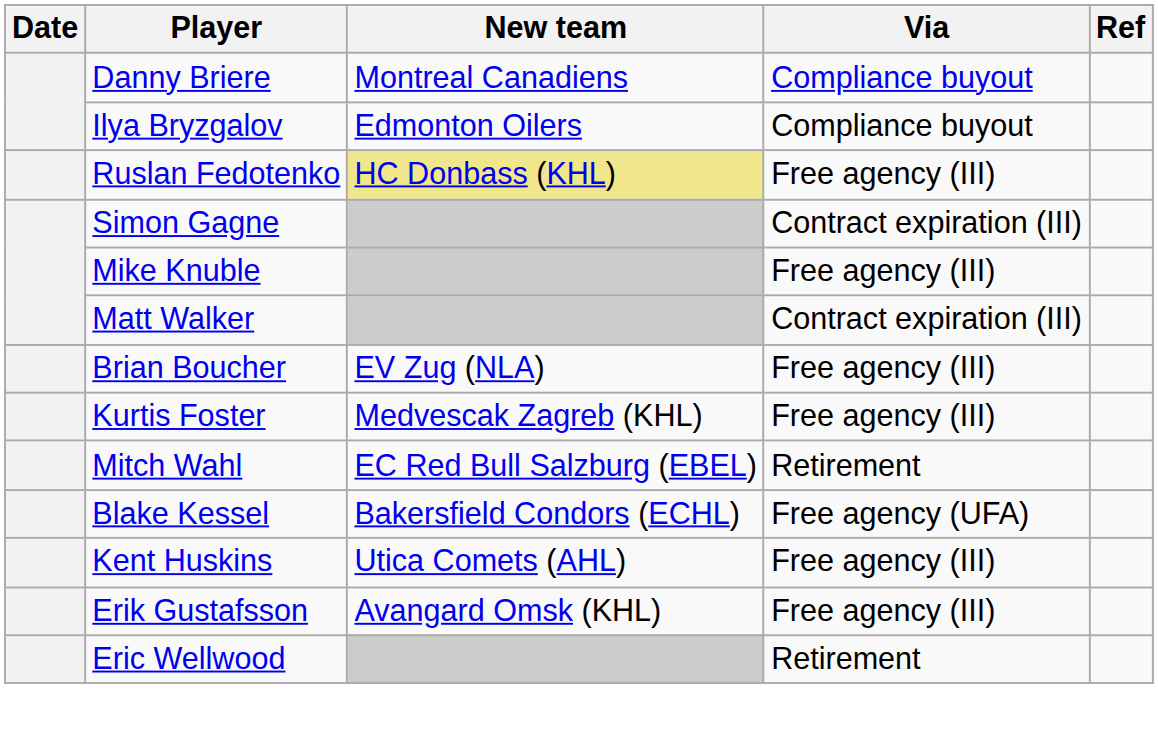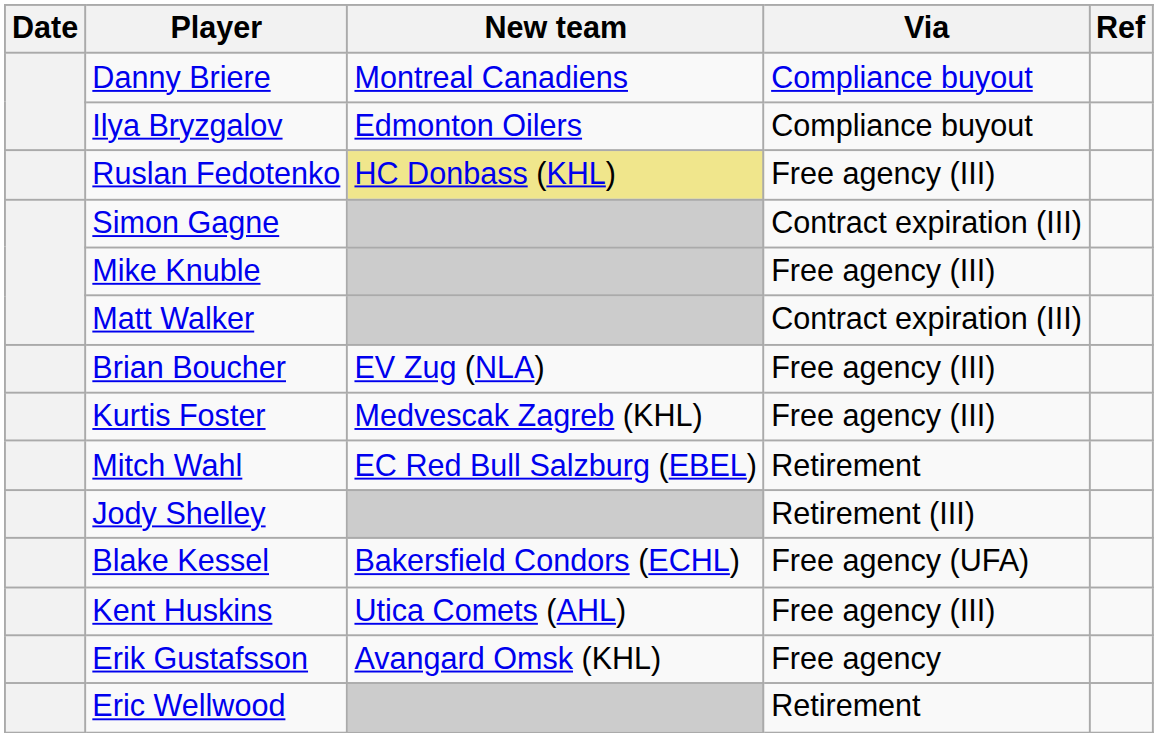+ row: (179, 513)
(883, 610) Free agency (III) -> (856, 658) Free agency
